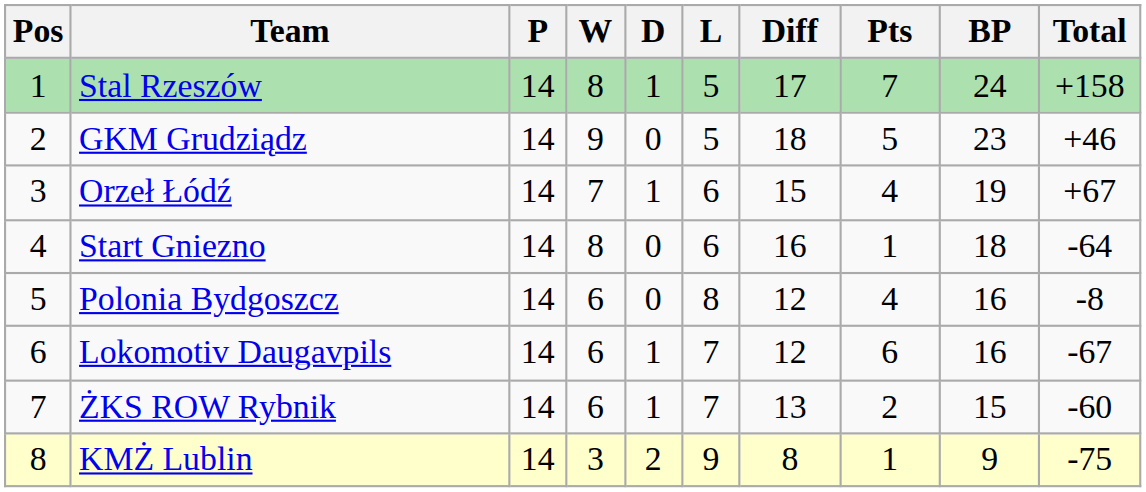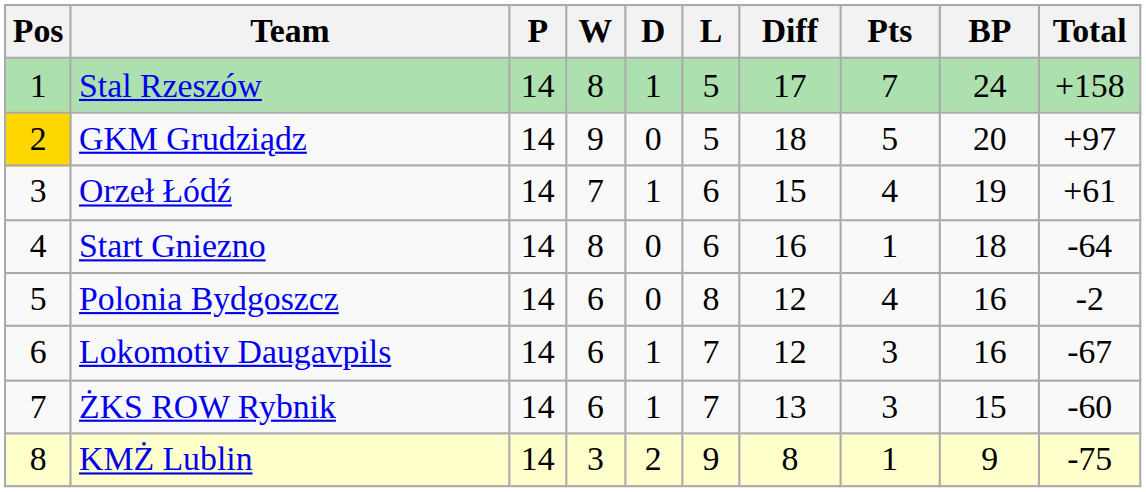(38, 138) no background -> (38, 138) gold background
(990, 138) 23 -> (990, 138) 20
(1090, 138) +46 -> (1090, 138) +97
(1090, 191) +67 -> (1090, 191) +61
(1090, 298) -8 -> (1090, 298) -2
(890, 352) 6 -> (890, 352) 3
(890, 406) 2 -> (890, 406) 3
